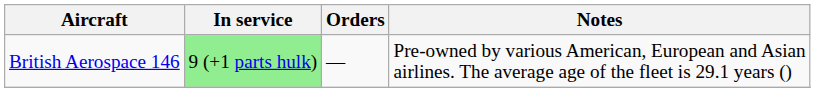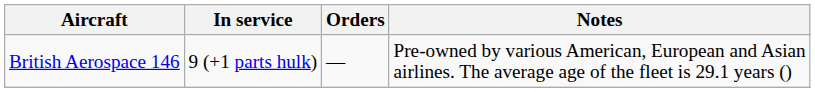(253, 60) lightgreen background -> (253, 60) no background
